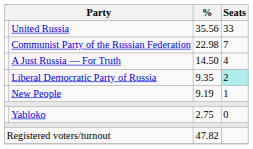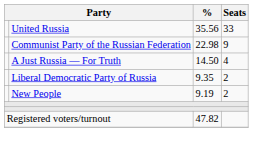(226, 45) 7 -> (226, 45) 9
(226, 77) paleturquoise background -> (226, 77) no background
(226, 93) 1 -> (226, 93) 2
- row: (29, 114)
